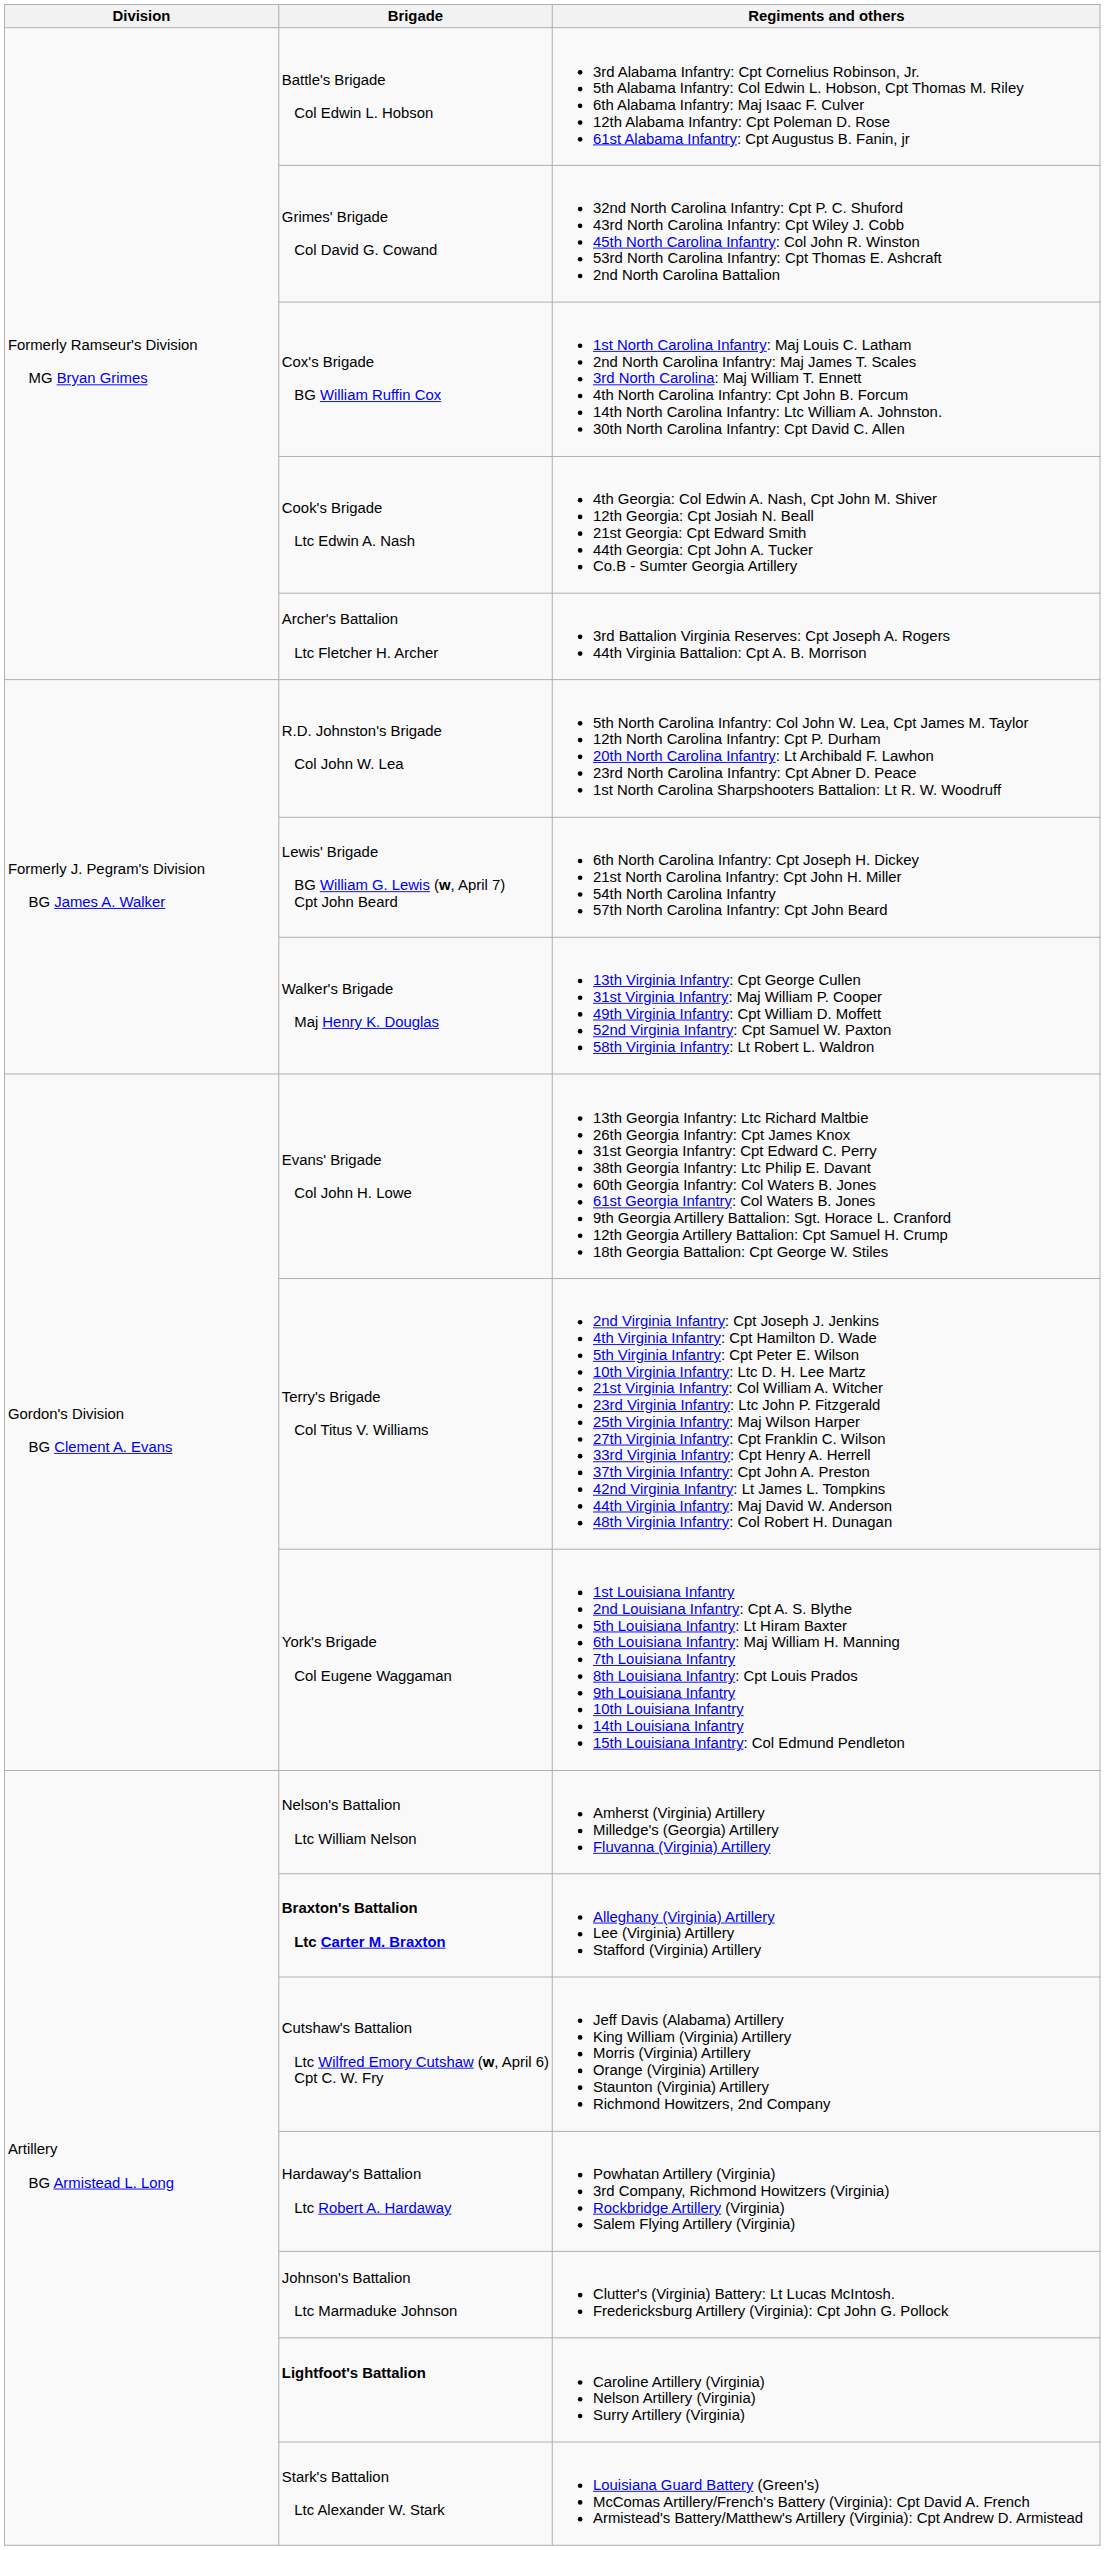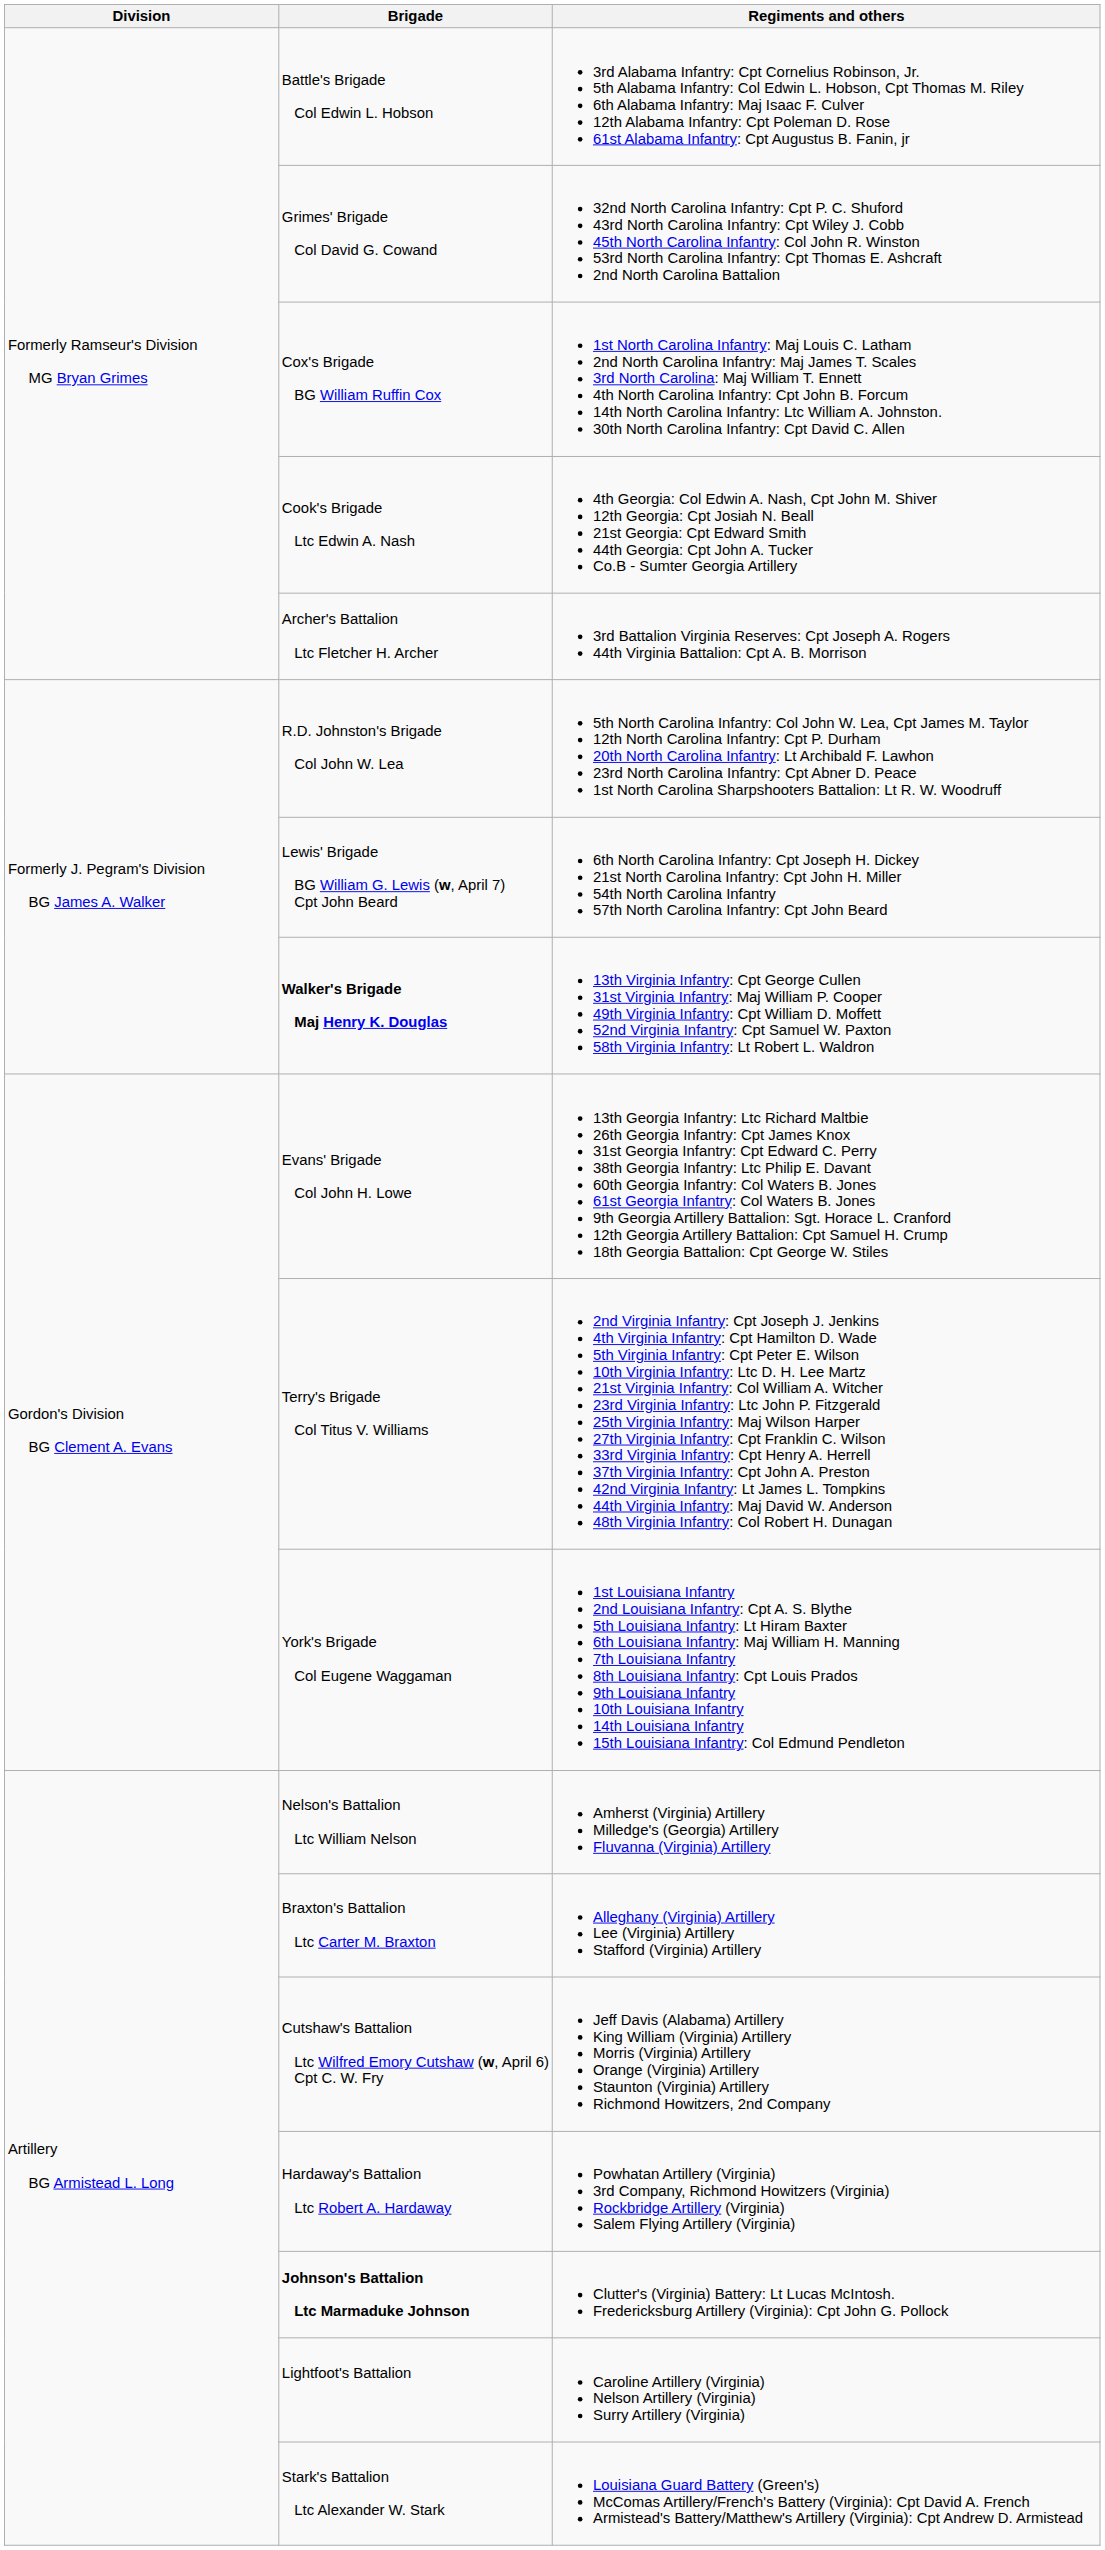(360, 1005) normal -> (365, 1005) bold
(364, 1925) bold -> (359, 1925) normal
(370, 2294) normal -> (376, 2294) bold
(354, 2390) bold -> (347, 2390) normal
